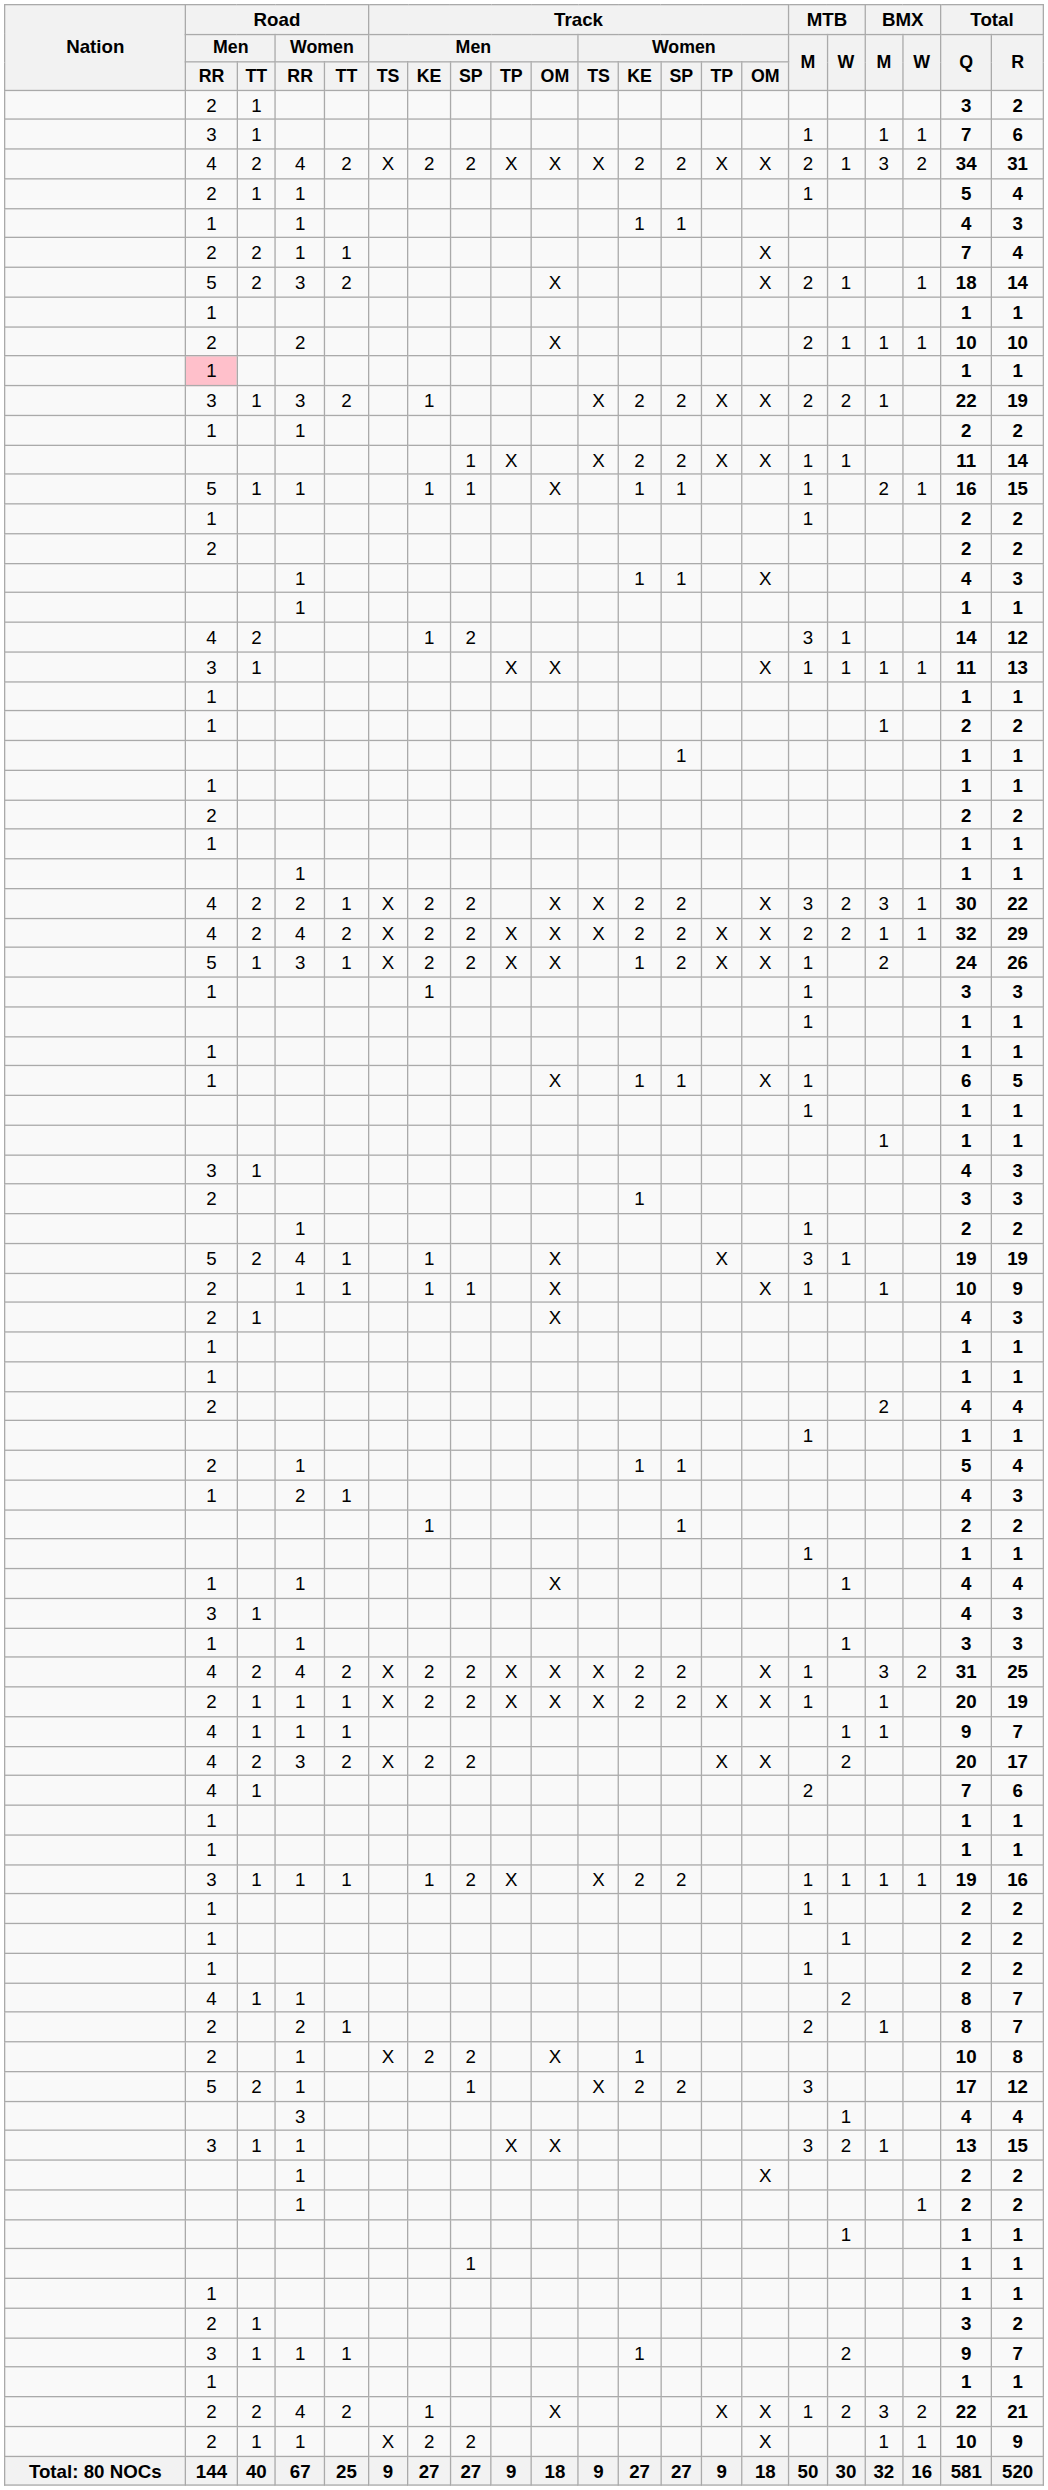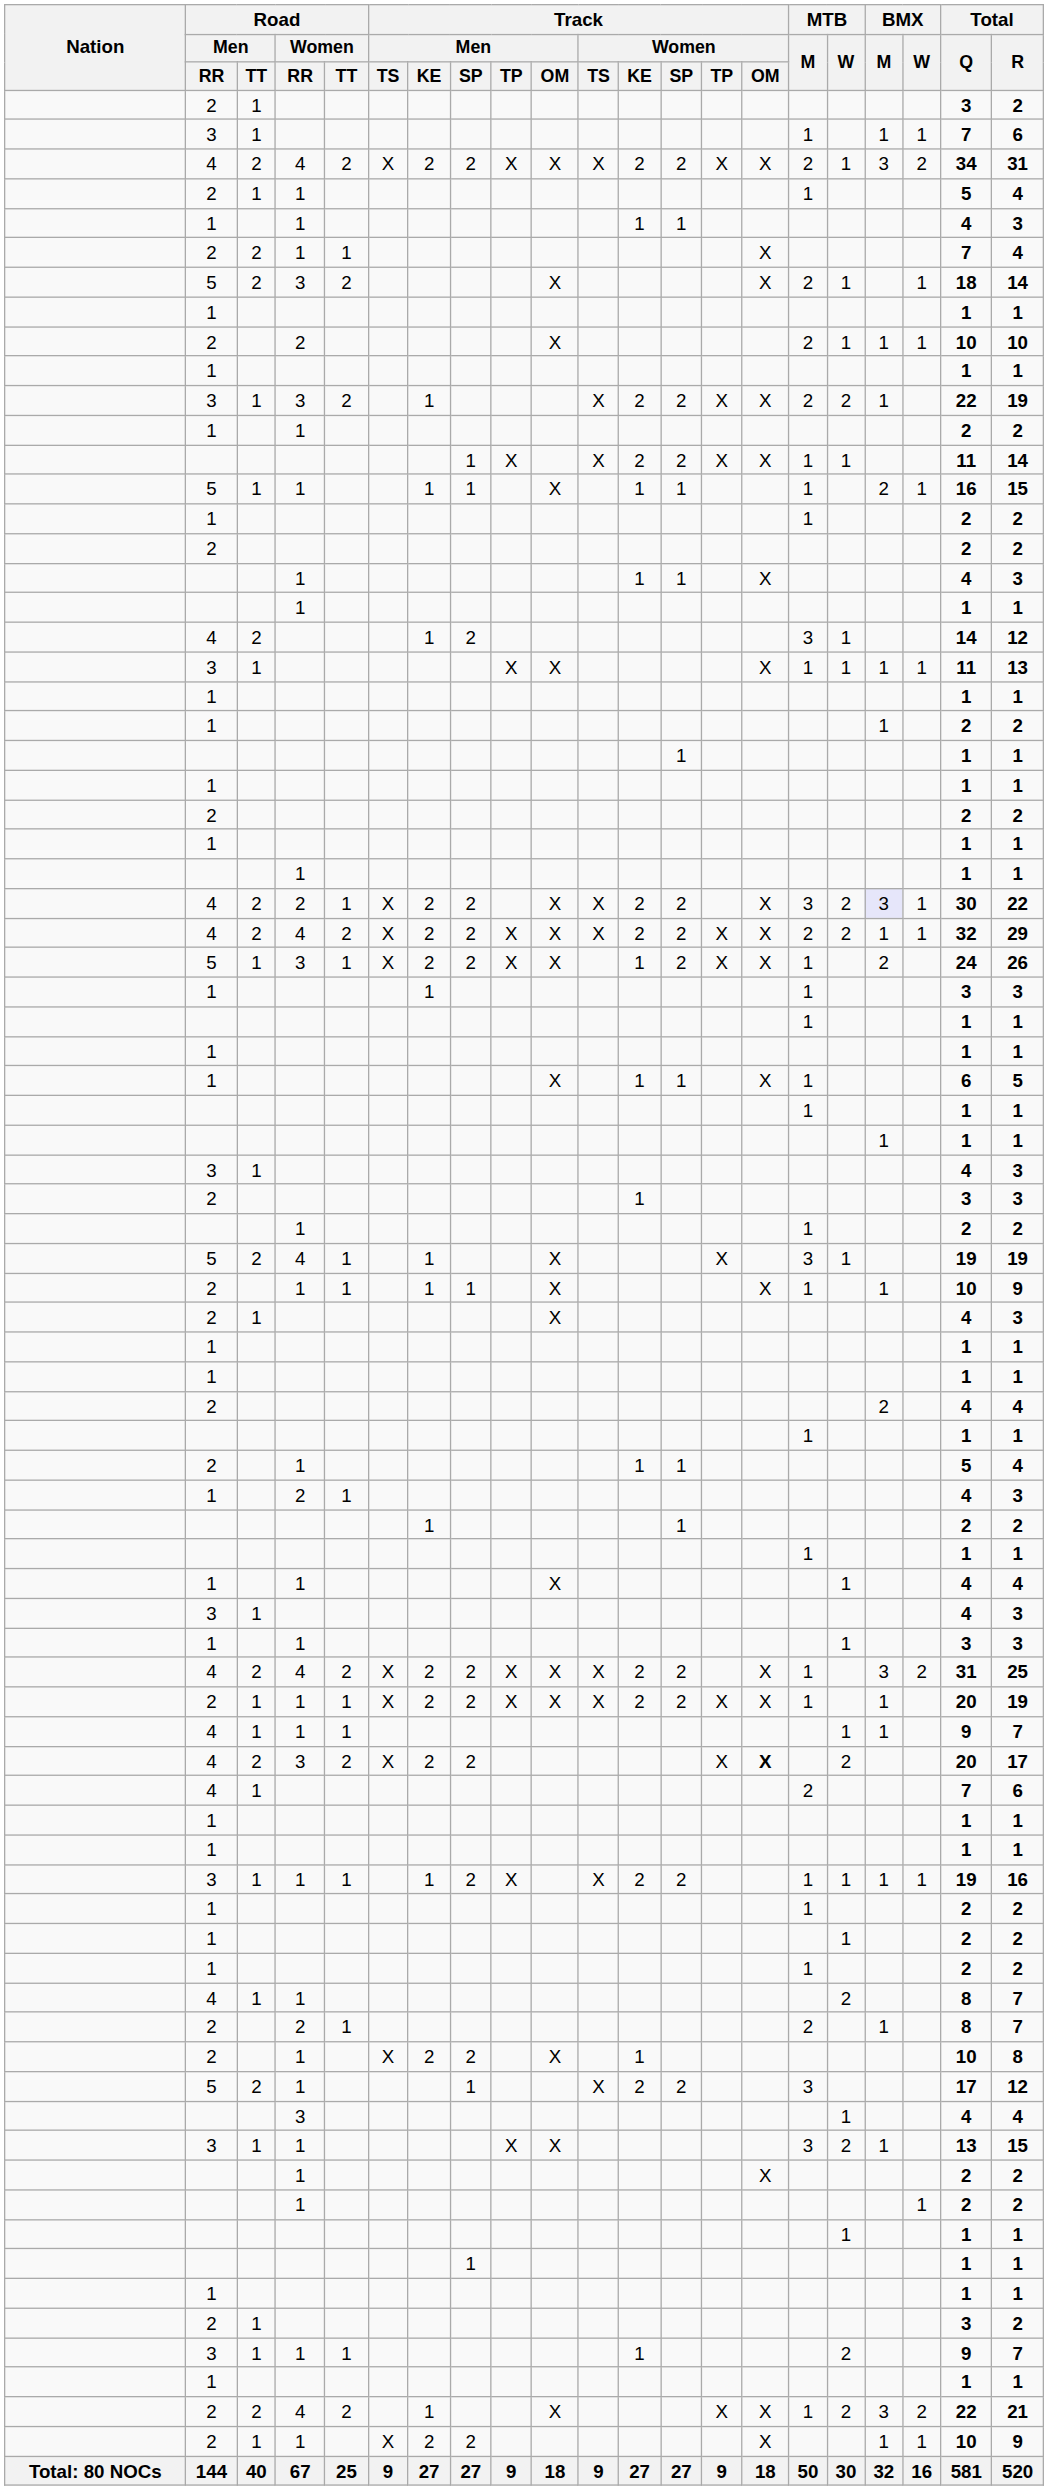(211, 371) pink background -> (211, 371) no background
(884, 904) no background -> (884, 904) lavender background
(765, 1761) normal -> (765, 1761) bold
